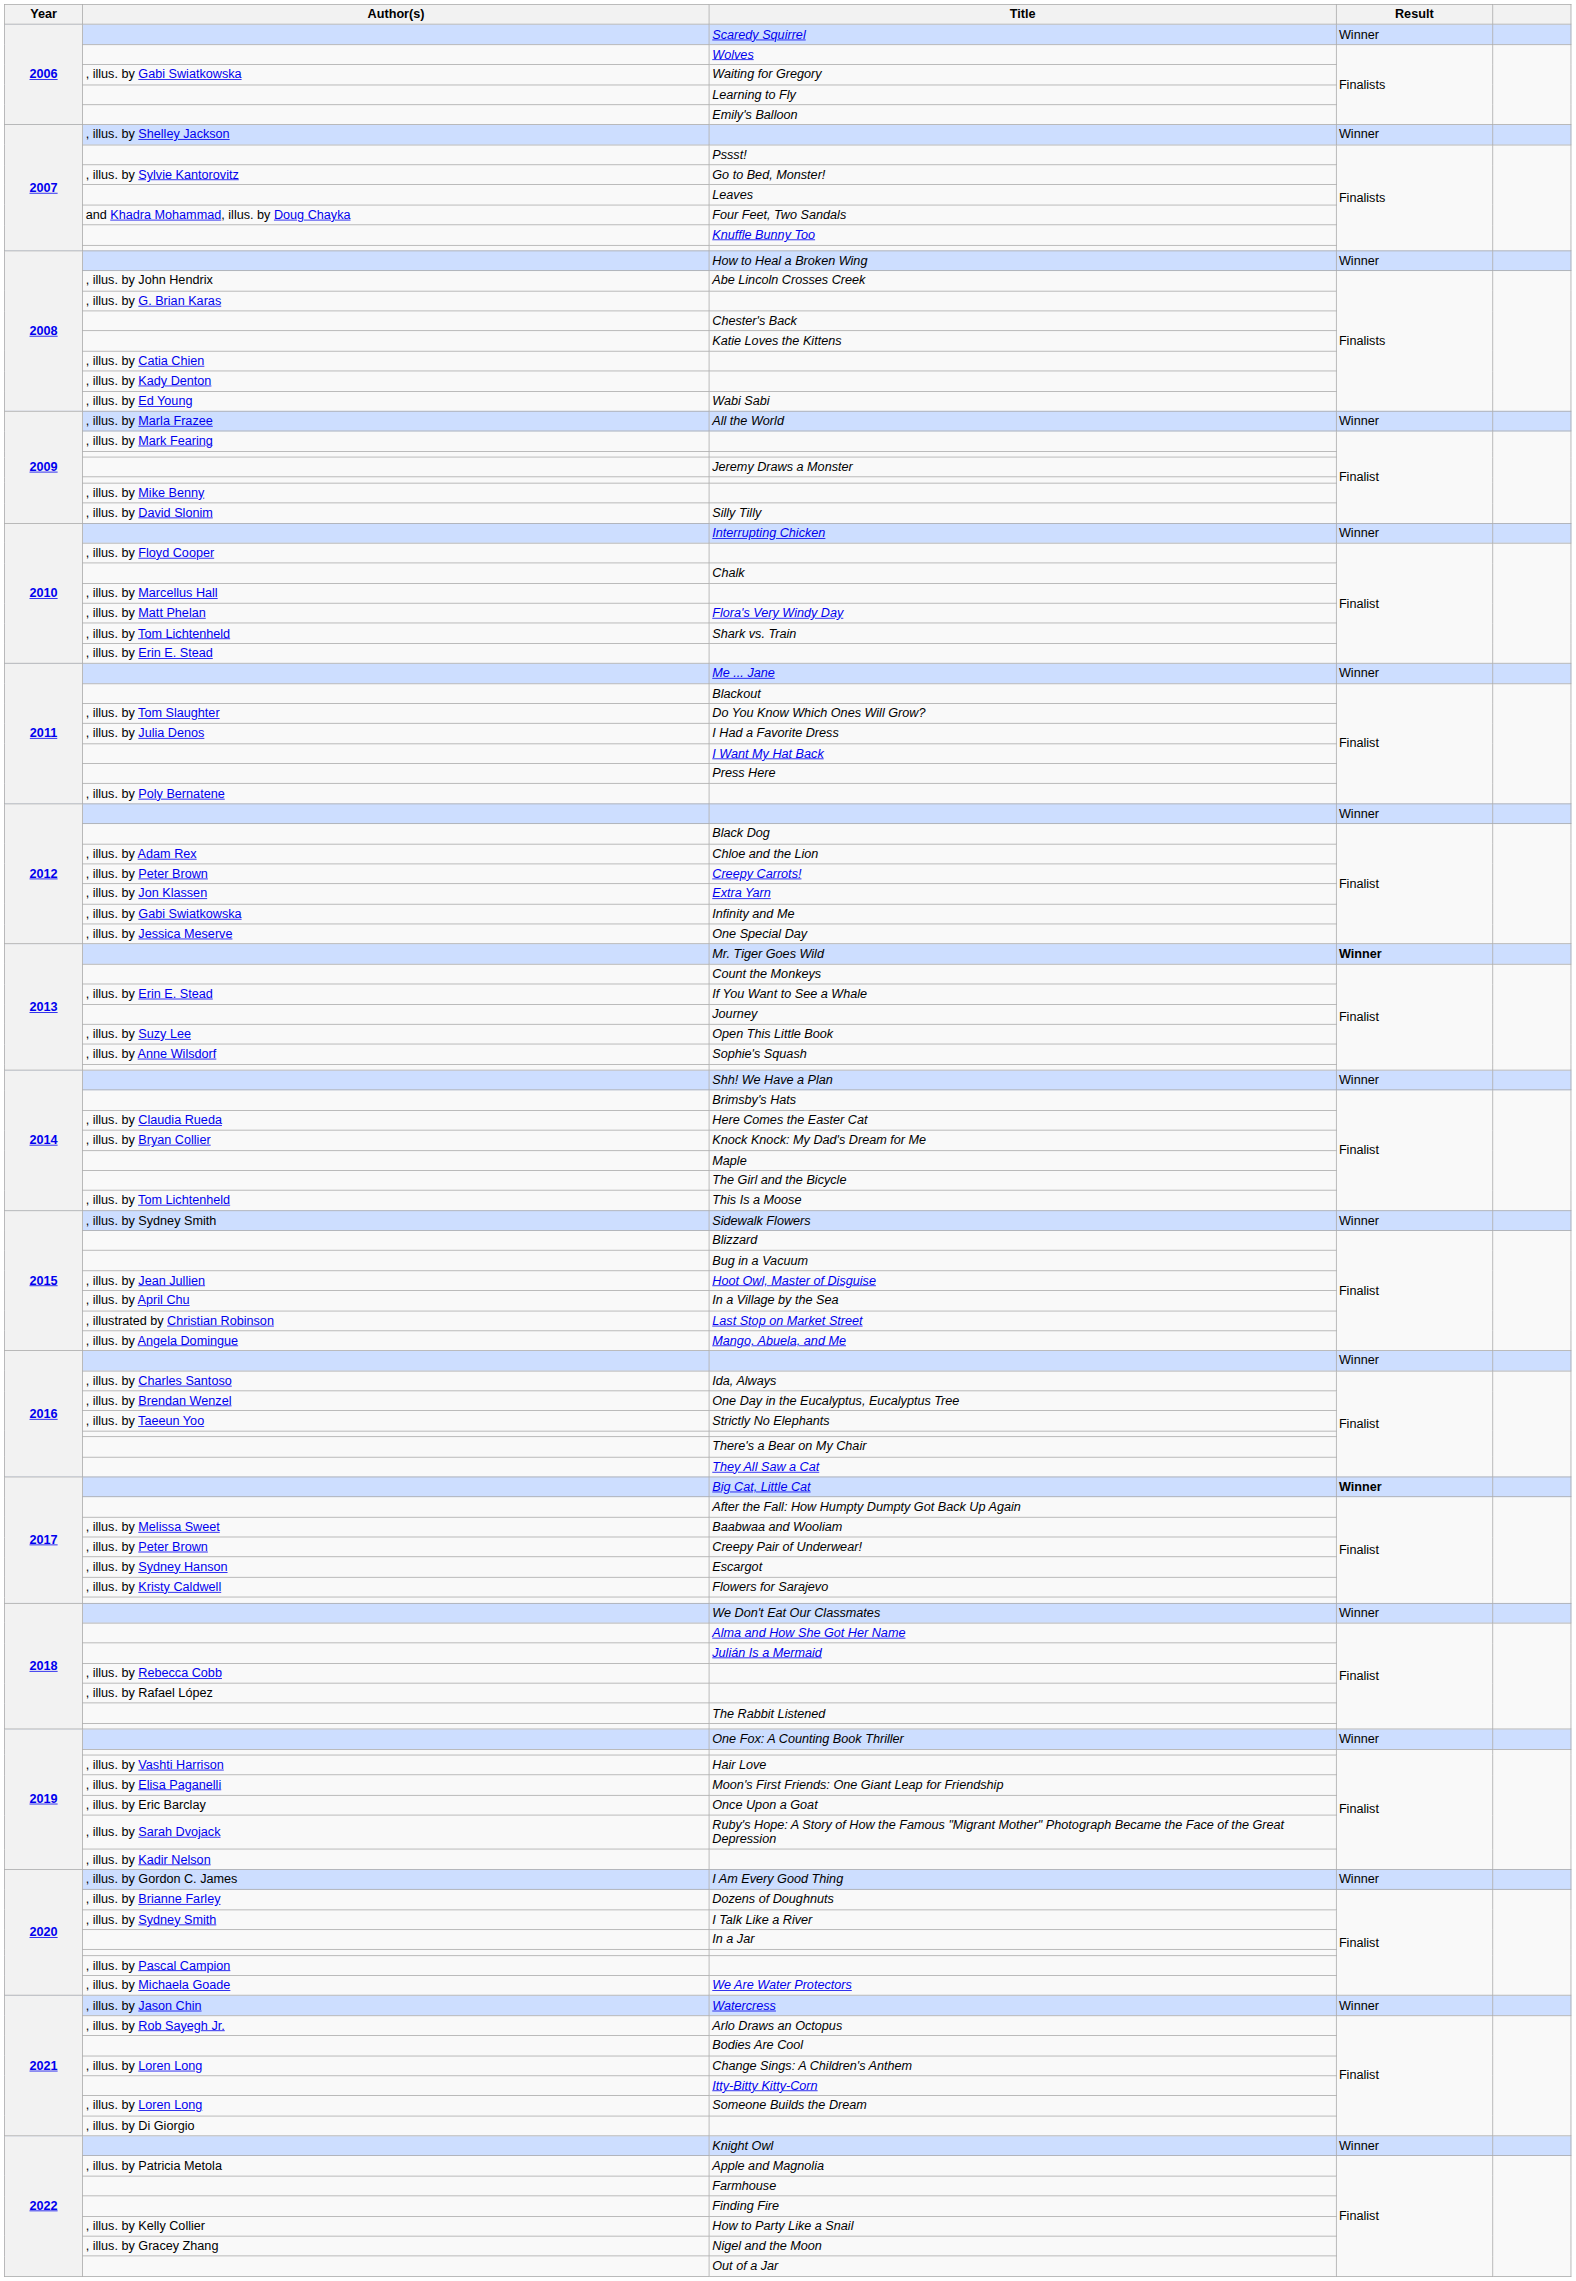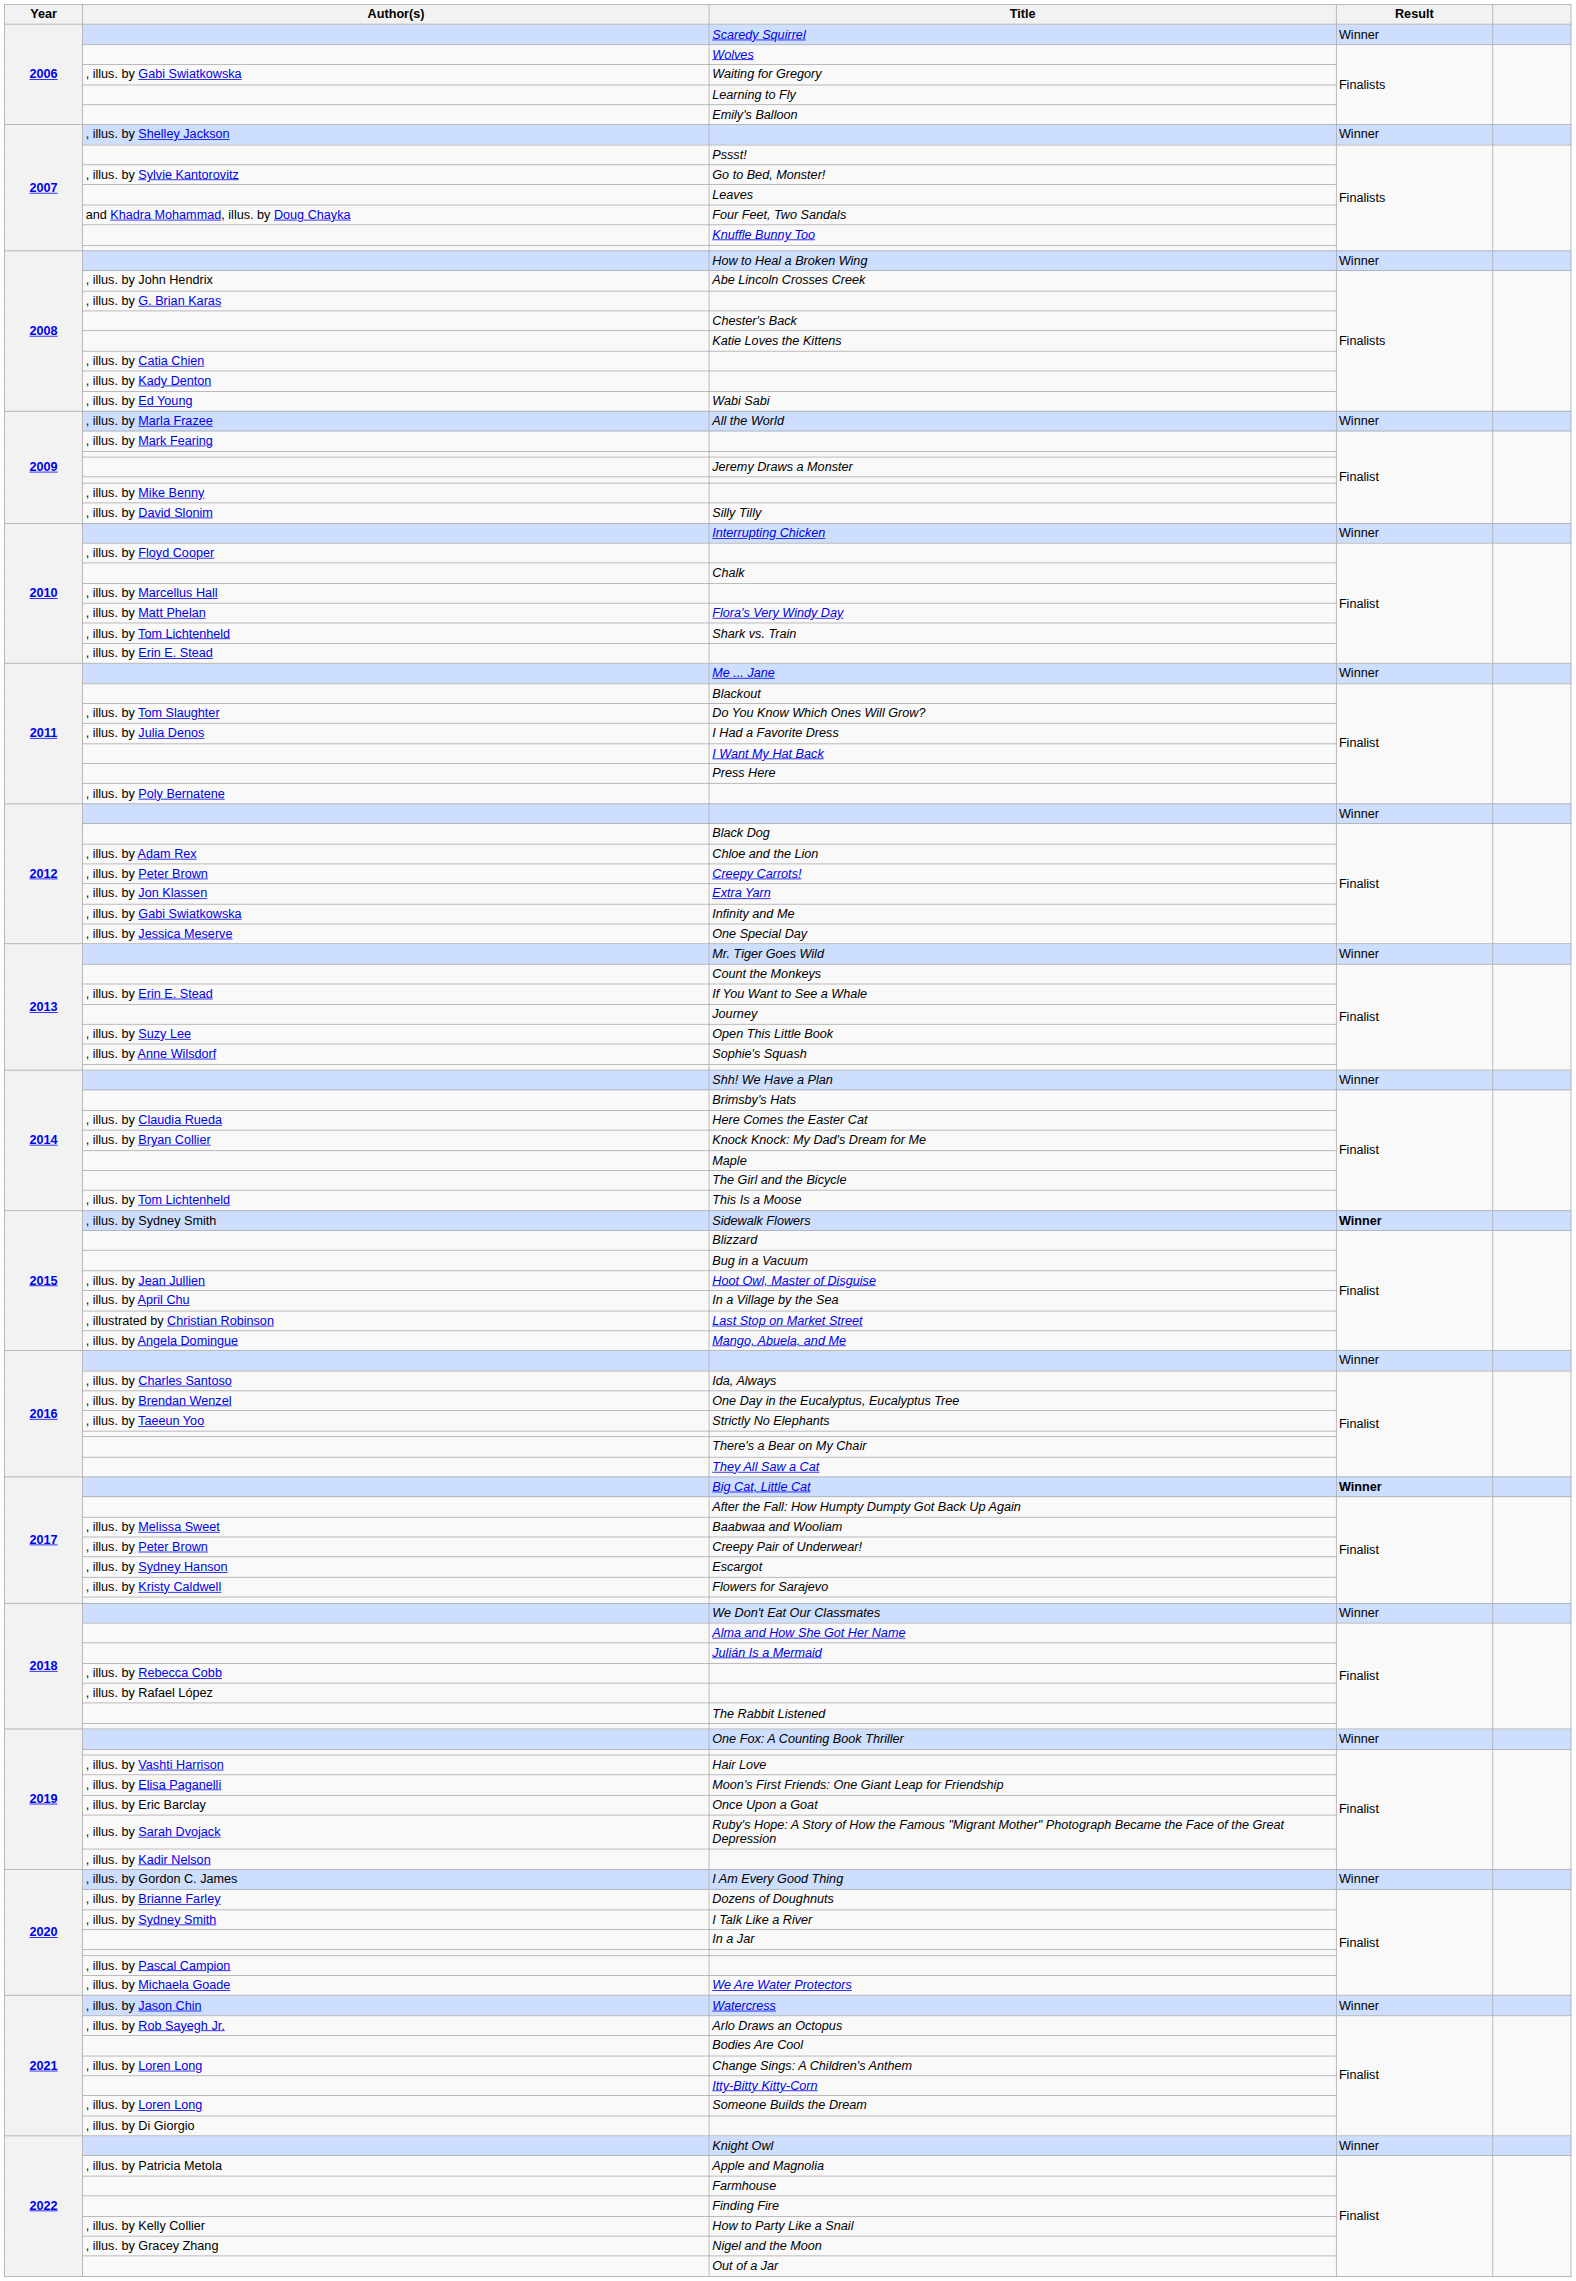(1360, 954) bold -> (1359, 954) normal
(1359, 1220) normal -> (1360, 1220) bold
